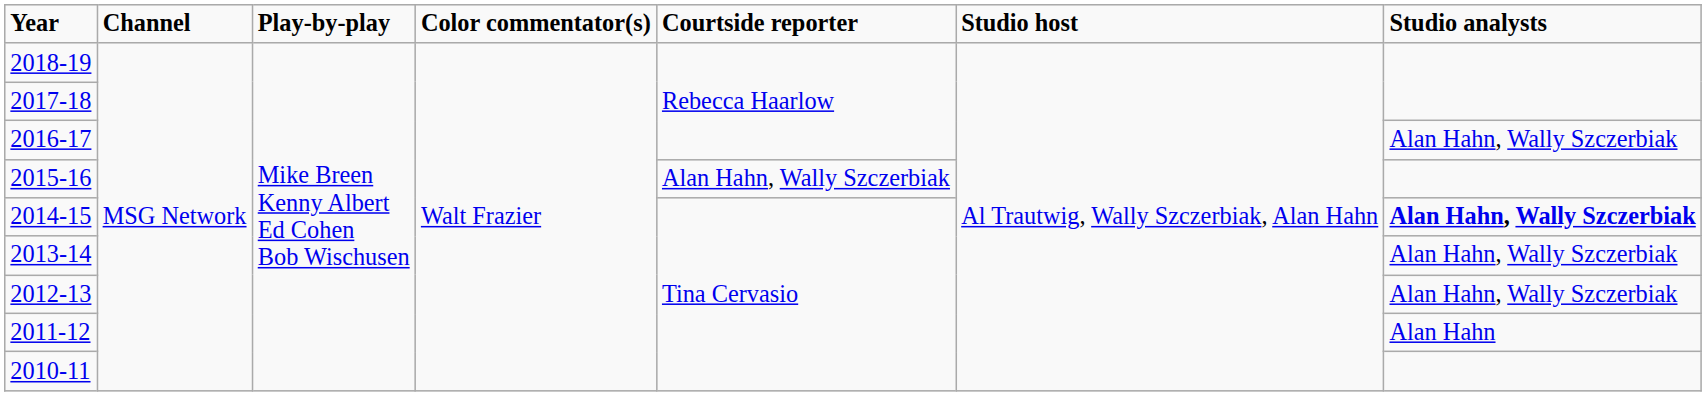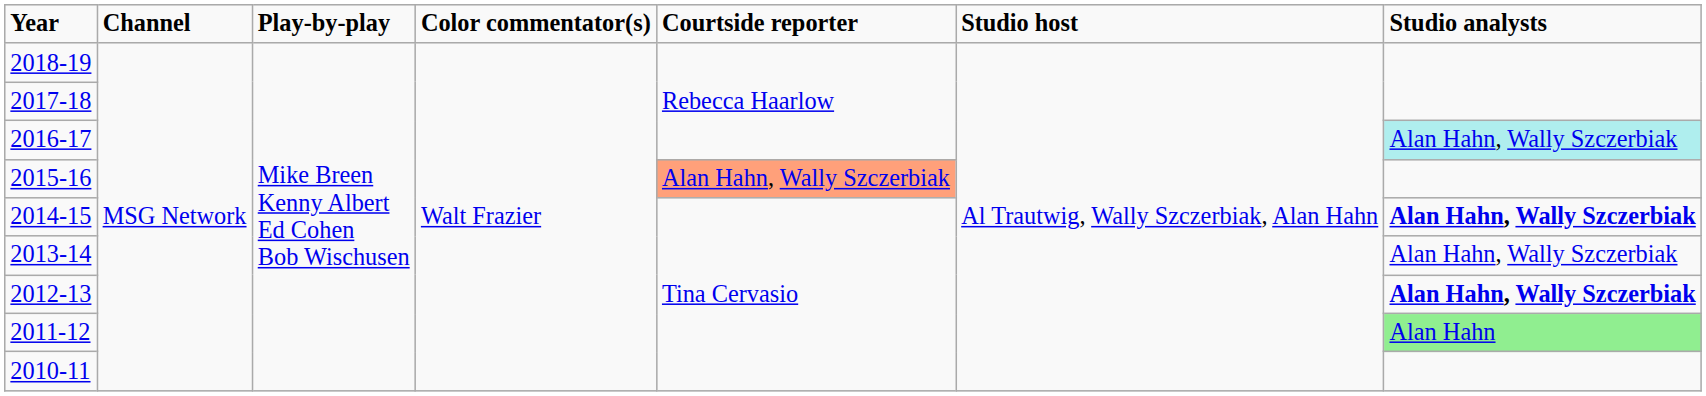(1533, 139) no background -> (1533, 139) paleturquoise background
(806, 178) no background -> (806, 178) lightsalmon background
(1533, 293) normal -> (1543, 293) bold
(1443, 332) no background -> (1443, 332) lightgreen background
